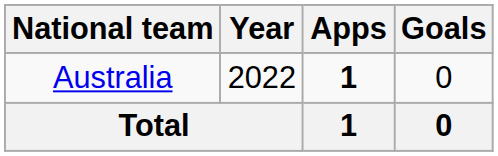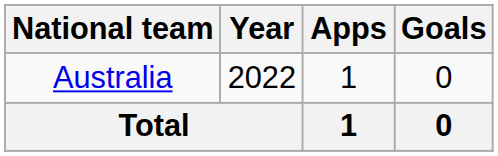(349, 77) bold -> (349, 77) normal
